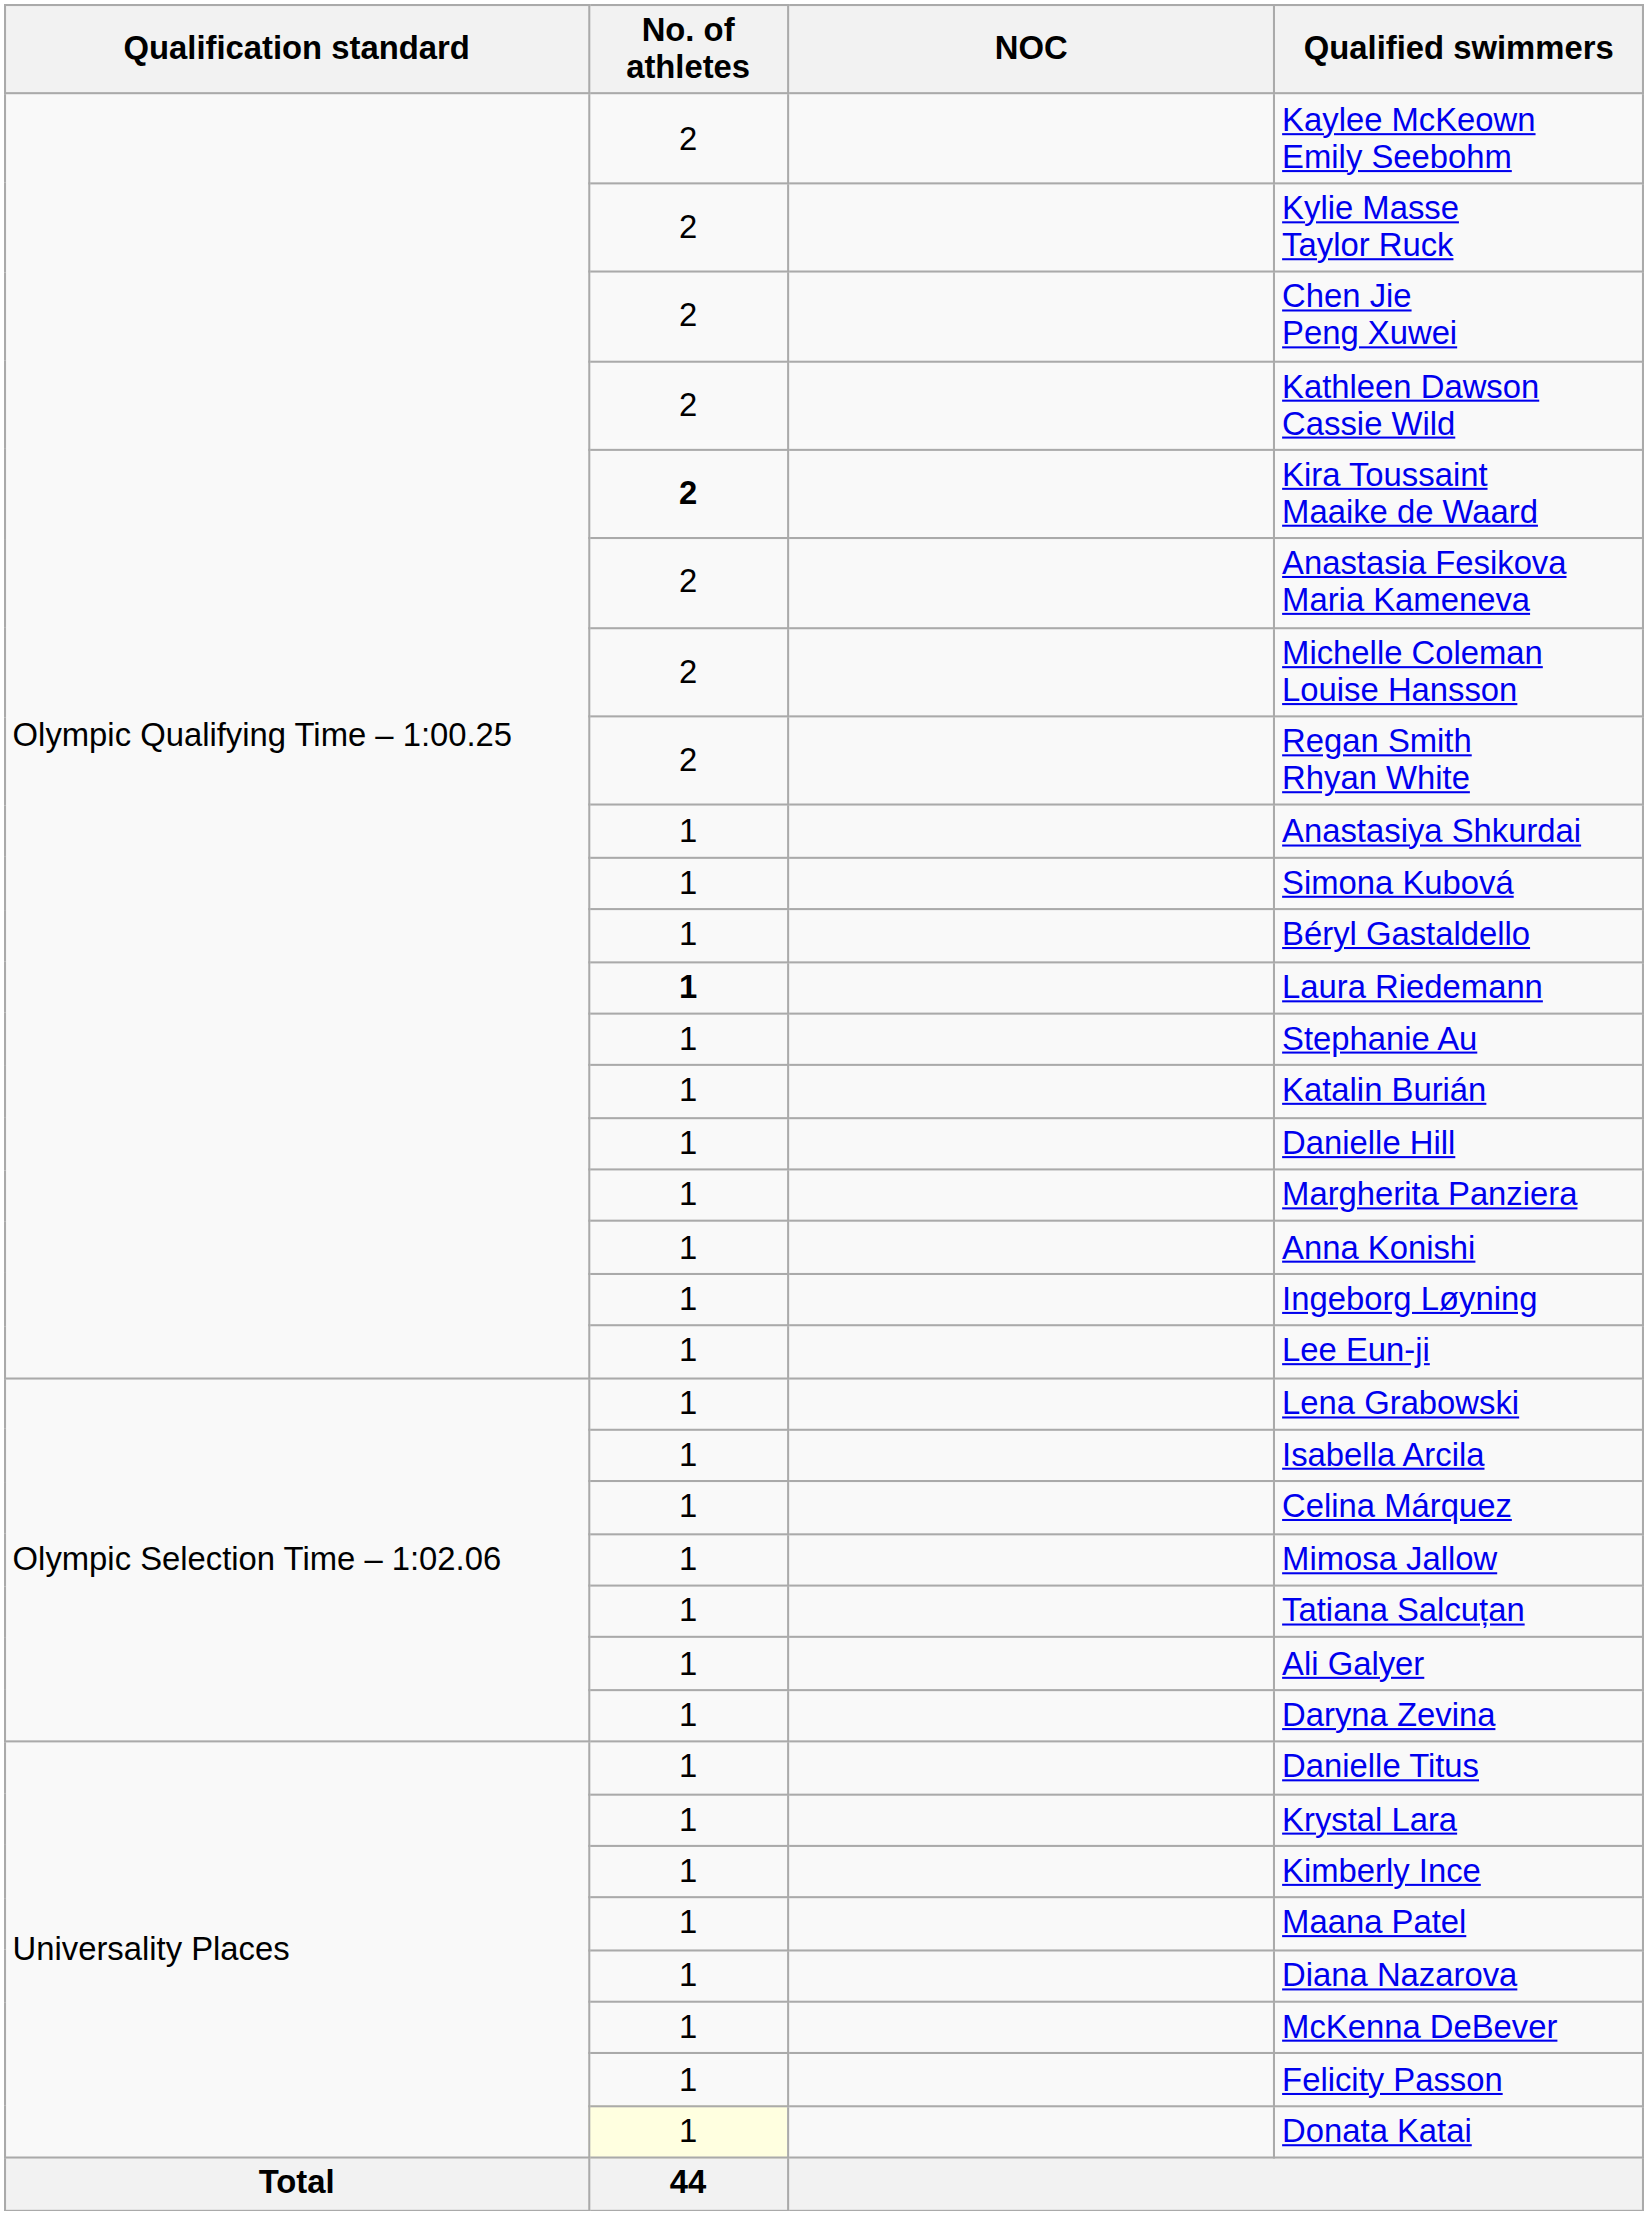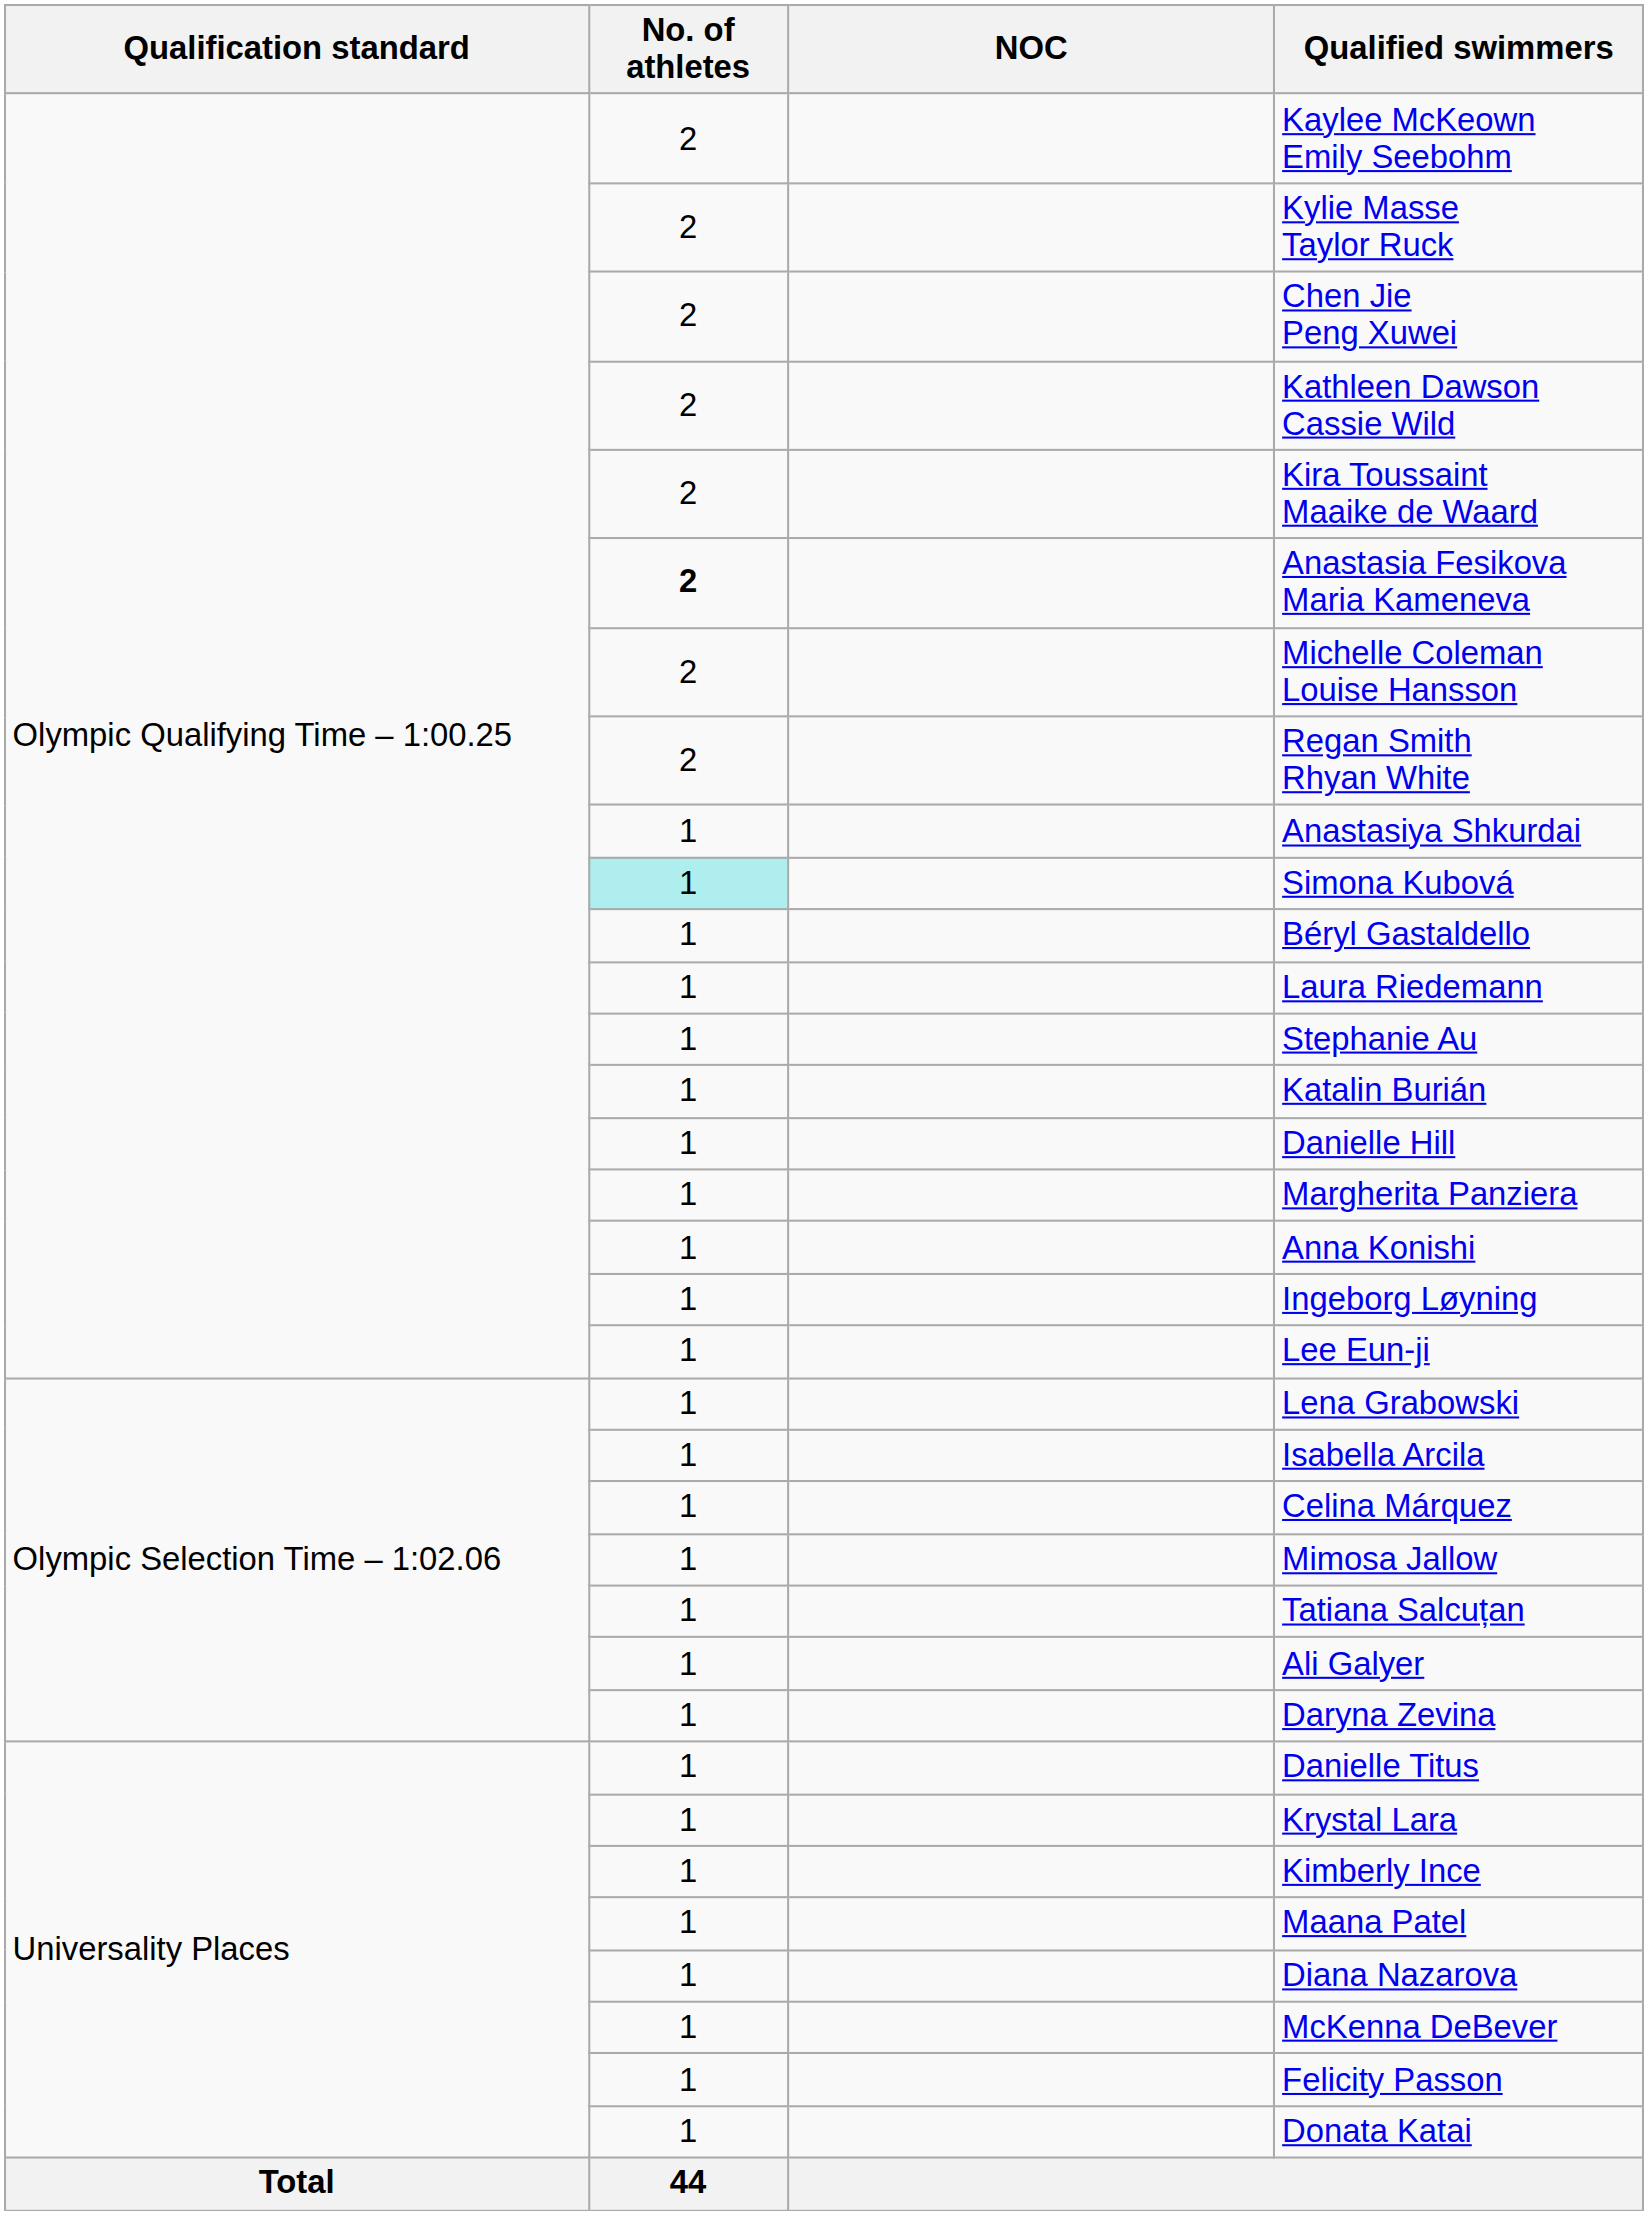(688, 493) bold -> (688, 493) normal
(688, 582) normal -> (688, 582) bold
(688, 882) no background -> (688, 882) paleturquoise background
(688, 986) bold -> (688, 986) normal
(688, 2131) lightyellow background -> (688, 2131) no background
